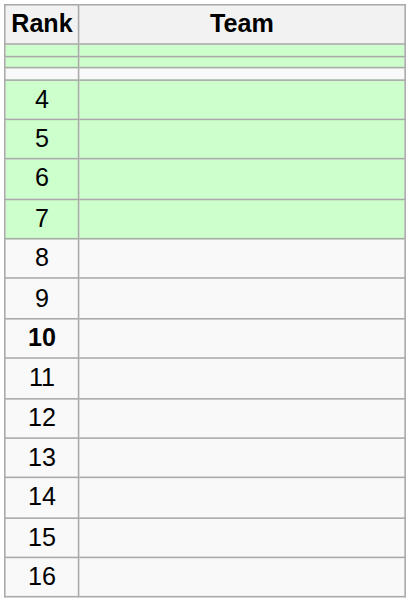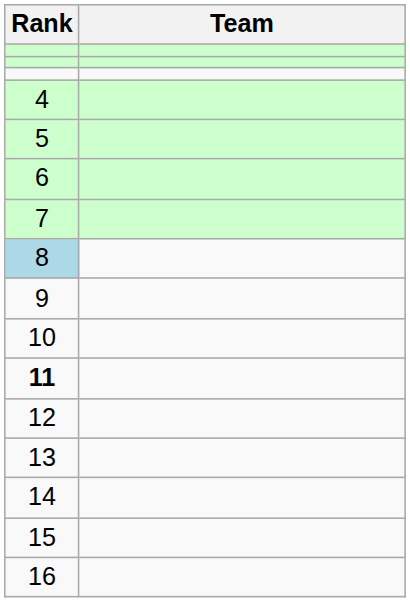(42, 258) no background -> (42, 258) lightblue background
(42, 338) bold -> (42, 338) normal
(42, 377) normal -> (42, 377) bold
